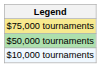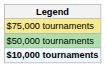(50, 55) normal -> (53, 55) bold
